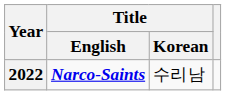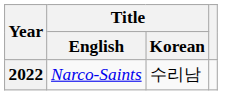(98, 74) bold -> (96, 74) normal
